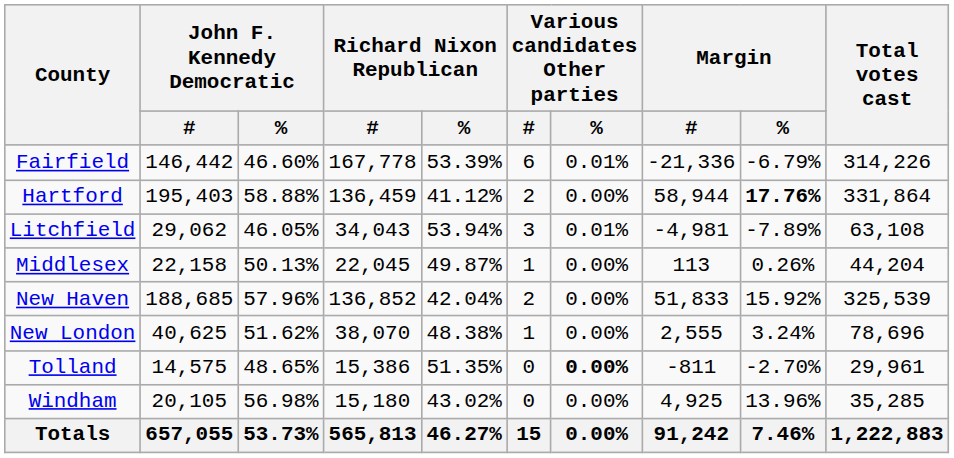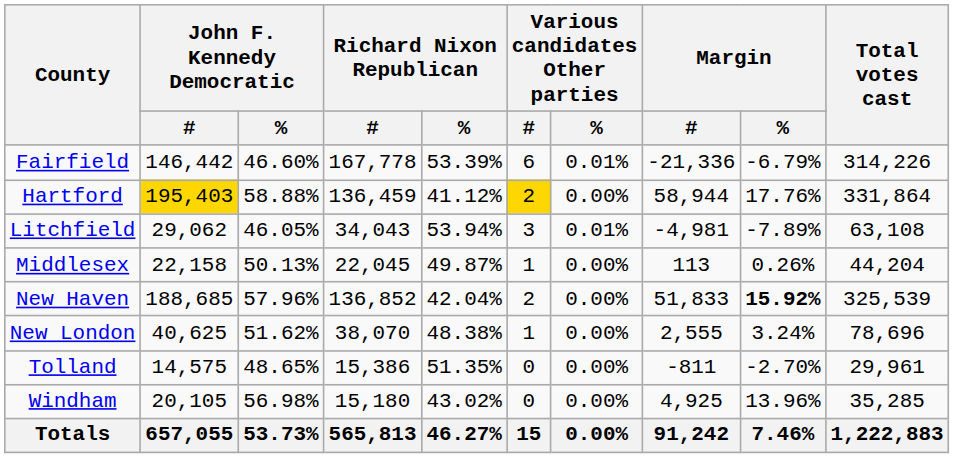(189, 197) no background -> (189, 197) gold background
(529, 197) no background -> (529, 197) gold background
(783, 197) bold -> (783, 197) normal
(783, 299) normal -> (783, 299) bold
(597, 367) bold -> (597, 367) normal
